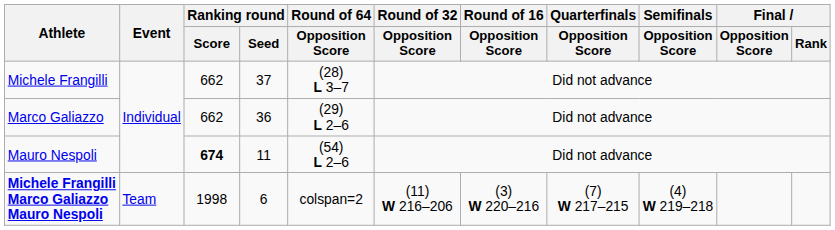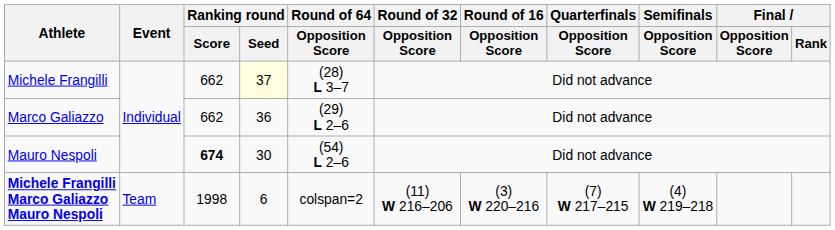(264, 80) no background -> (264, 80) lightyellow background
(264, 155) 11 -> (264, 155) 30
